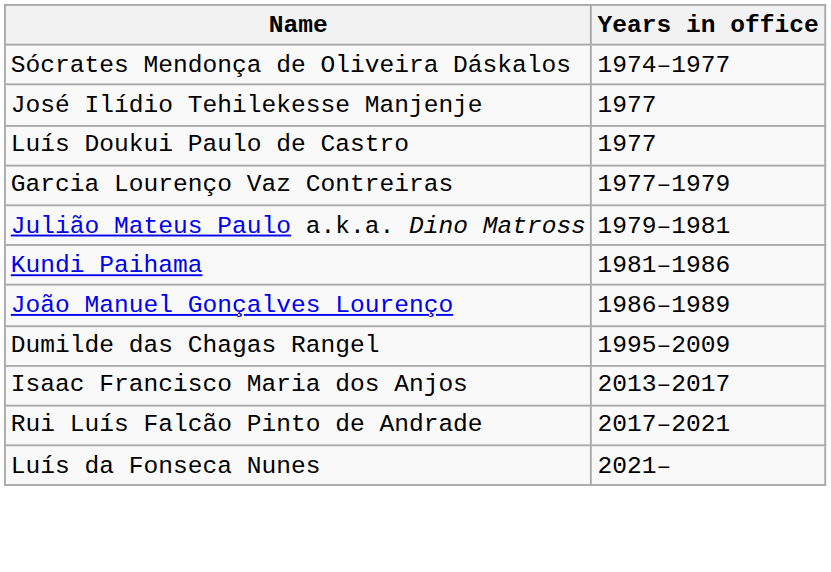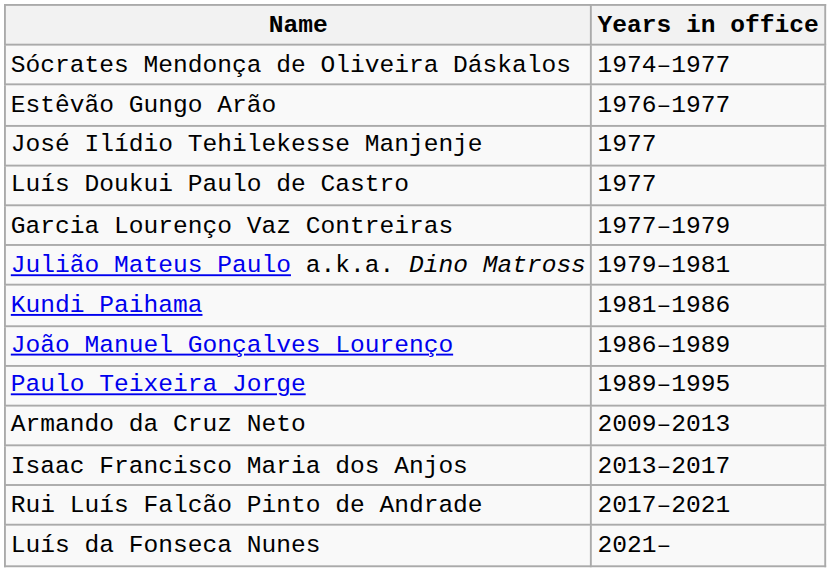+ row: (144, 105)
+ row: (158, 385)
- row: (195, 345)
+ row: (158, 425)
